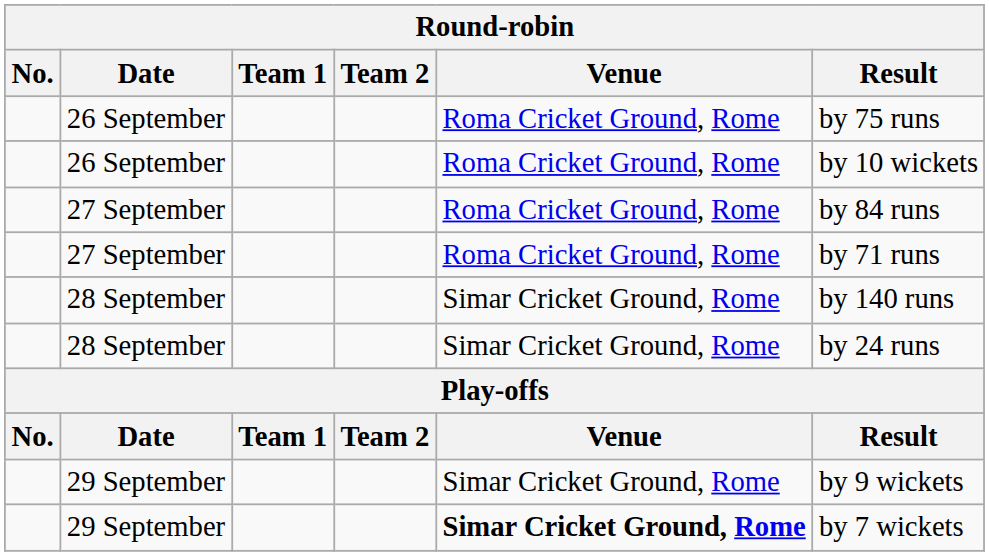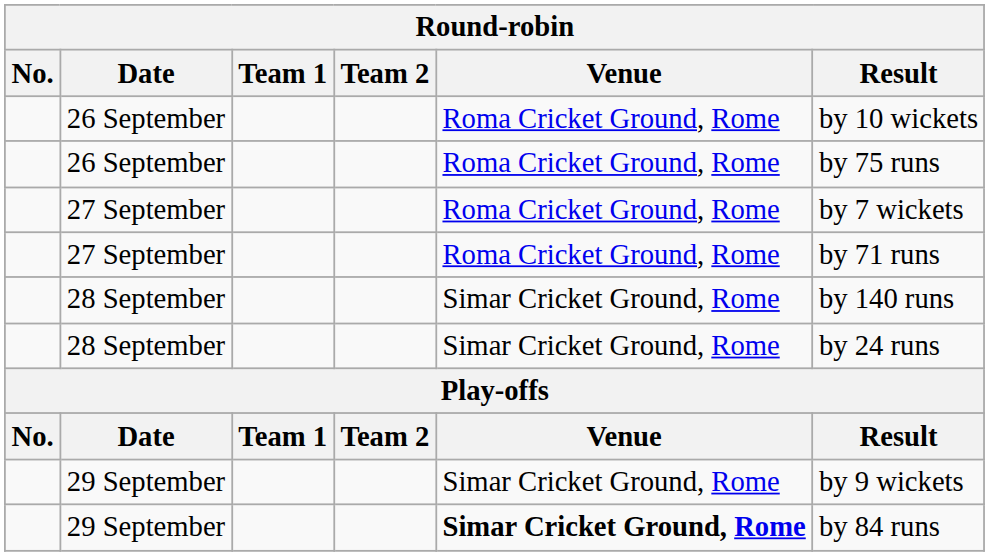(879, 118) by 75 runs -> (898, 118) by 10 wickets
(898, 163) by 10 wickets -> (879, 163) by 75 runs
(879, 208) by 84 runs -> (891, 208) by 7 wickets
(891, 526) by 7 wickets -> (879, 526) by 84 runs
